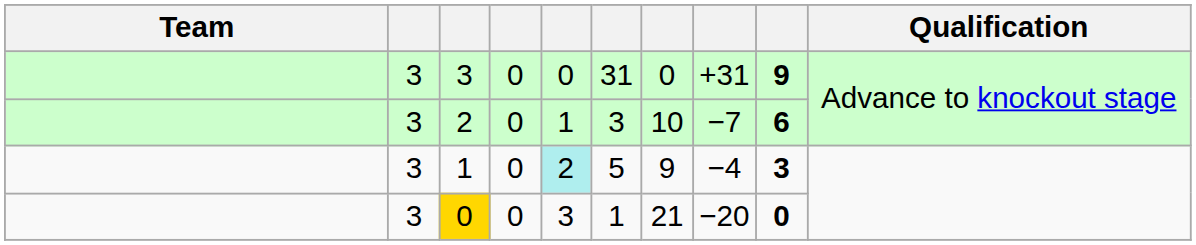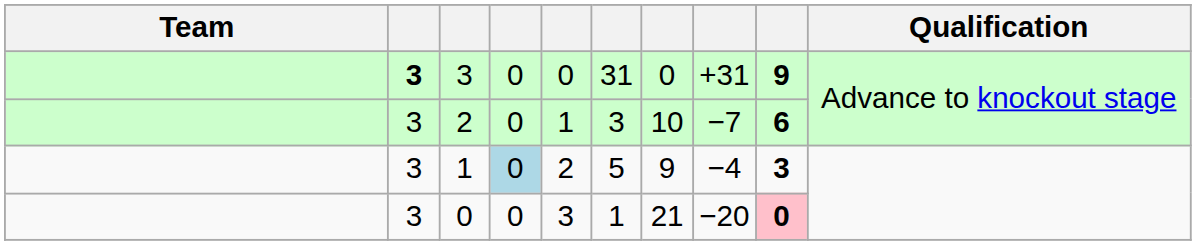(414, 74) normal -> (414, 74) bold
(515, 168) no background -> (515, 168) lightblue background
(566, 168) paleturquoise background -> (566, 168) no background
(465, 215) gold background -> (465, 215) no background
(782, 215) no background -> (782, 215) pink background
